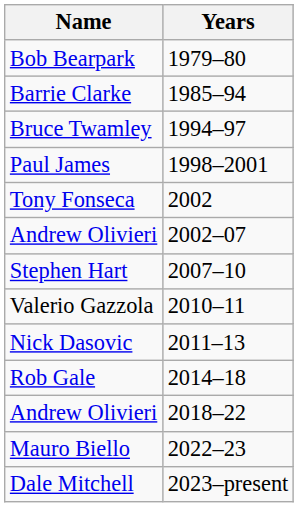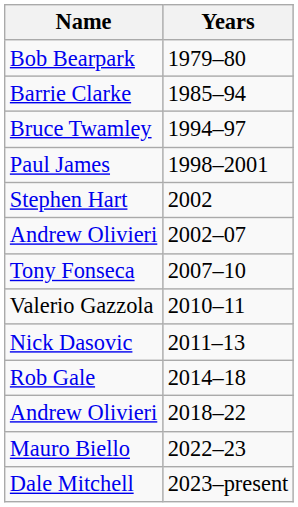(72, 199) Tony Fonseca -> (69, 199) Stephen Hart
(69, 270) Stephen Hart -> (72, 270) Tony Fonseca
